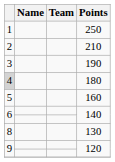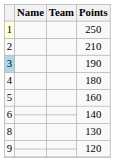(9, 30) no background -> (9, 30) lightyellow background
(9, 64) no background -> (9, 64) lightblue background
(9, 81) lightgrey background -> (9, 81) no background
